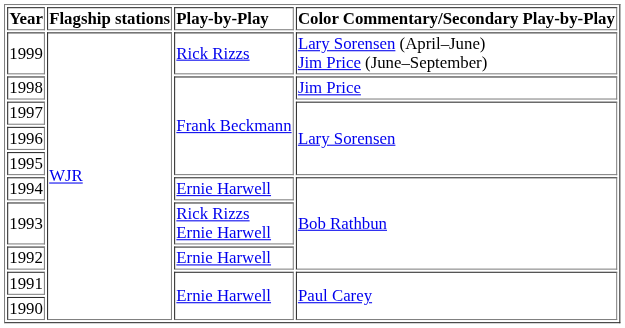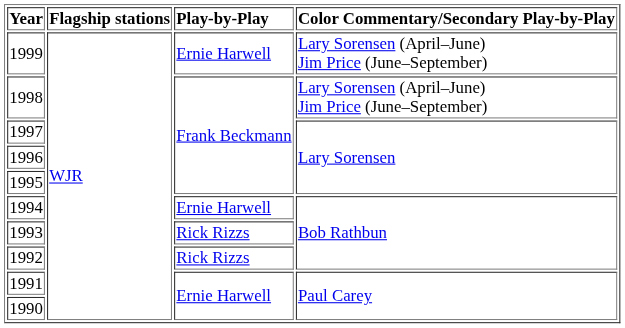(213, 53) Rick Rizzs -> (224, 53) Ernie Harwell
(329, 87) Jim Price -> (393, 97) Lary Sorensen (April–June) Jim Price (June–September)
(224, 223) Rick Rizzs Ernie Harwell -> (213, 232) Rick Rizzs
(224, 258) Ernie Harwell -> (213, 258) Rick Rizzs
